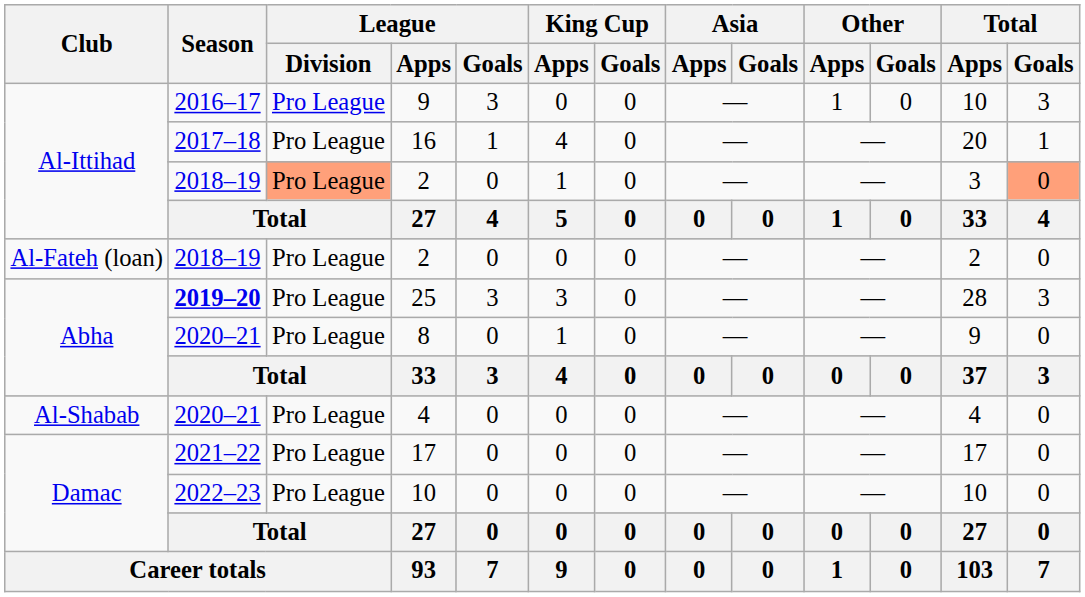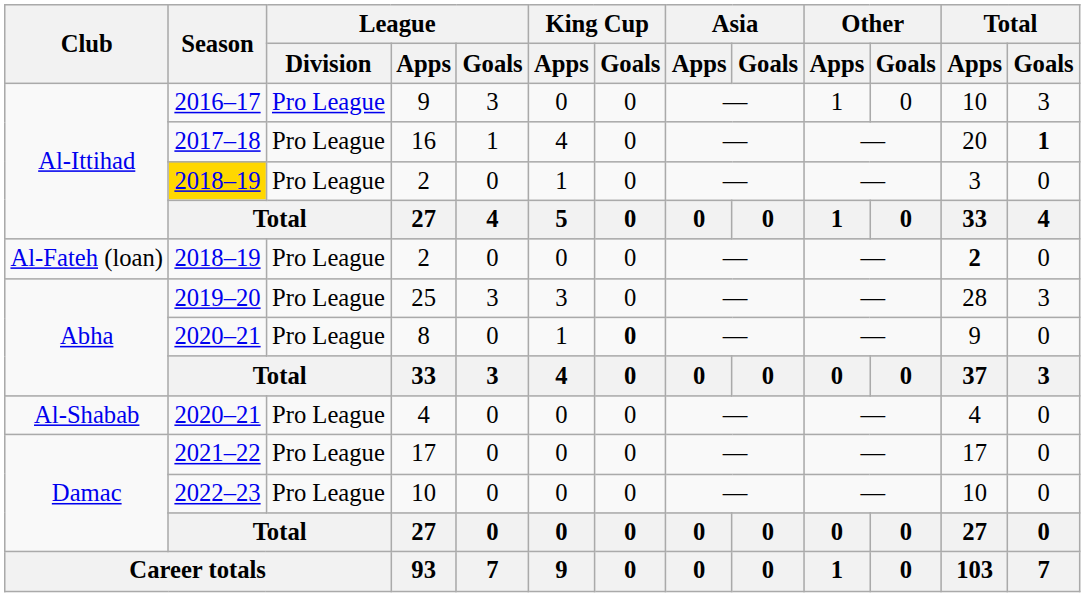(1044, 141) normal -> (1044, 141) bold
(218, 180) no background -> (218, 180) gold background
(328, 180) lightsalmon background -> (328, 180) no background
(1044, 180) lightsalmon background -> (1044, 180) no background
(975, 258) normal -> (975, 258) bold
(218, 297) bold -> (218, 297) normal
(630, 336) normal -> (630, 336) bold
